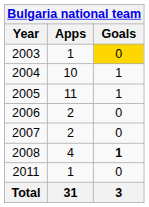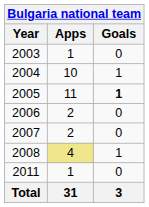(119, 53) gold background -> (119, 53) no background
(119, 93) normal -> (119, 93) bold
(71, 152) no background -> (71, 152) khaki background
(119, 152) bold -> (119, 152) normal
